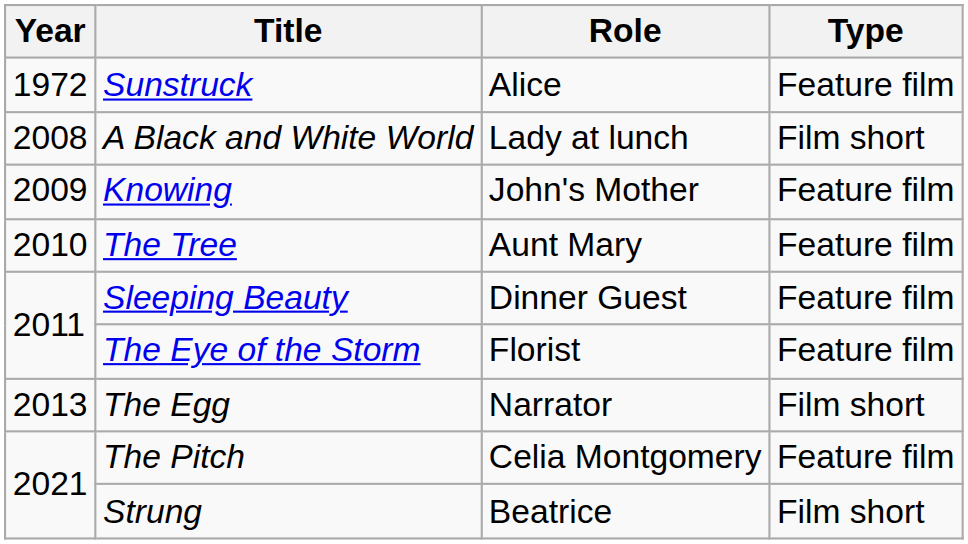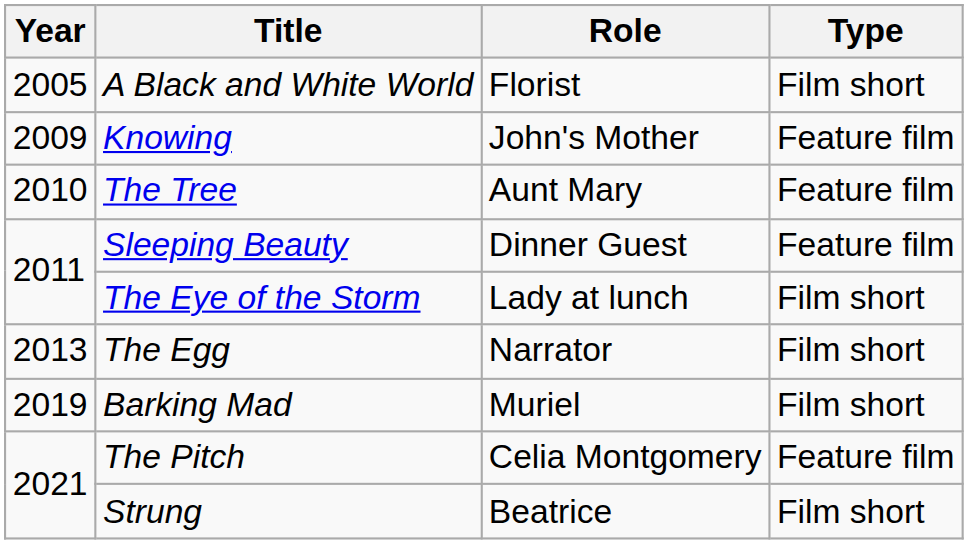- row: (178, 84)
(50, 137) 2008 -> (50, 84) 2005
(589, 137) Lady at lunch -> (535, 84) Florist
(535, 350) Florist -> (589, 297) Lady at lunch
(866, 350) Feature film -> (851, 297) Film short
+ row: (197, 404)
